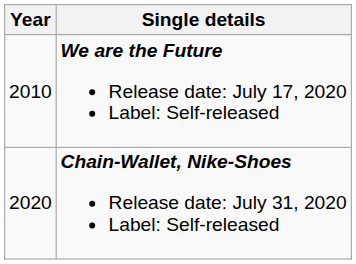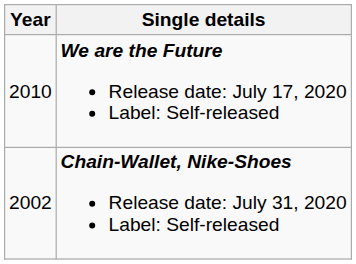(30, 203) 2020 -> (30, 203) 2002
